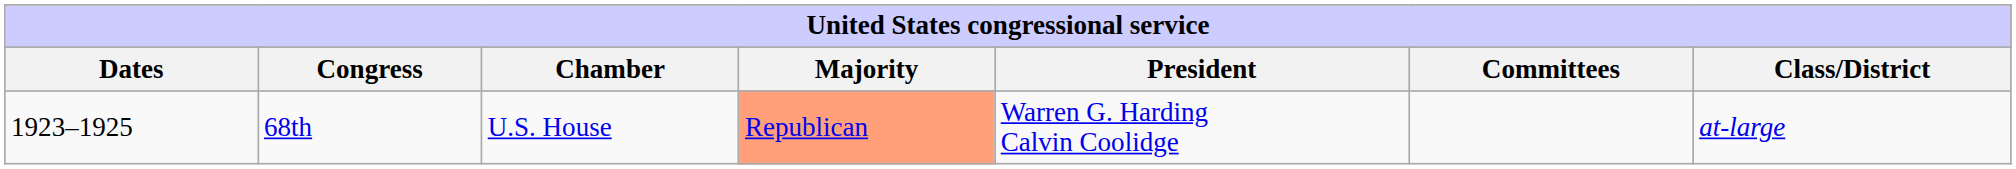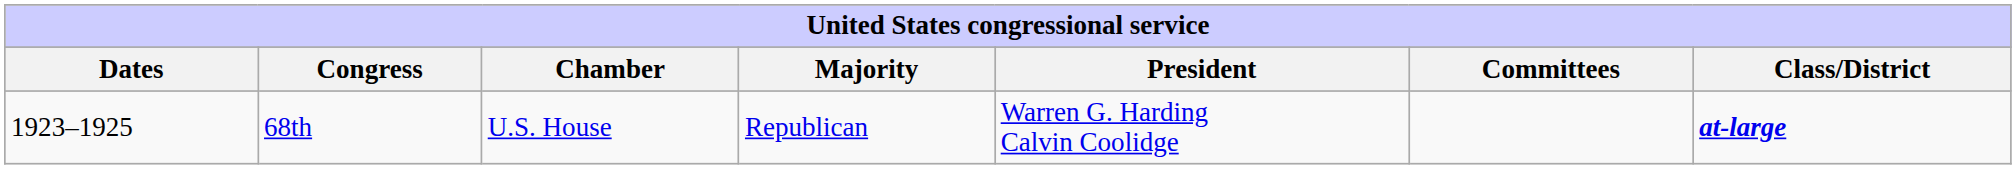(807, 126) lightsalmon background -> (807, 126) no background
(1742, 126) normal -> (1743, 126) bold
